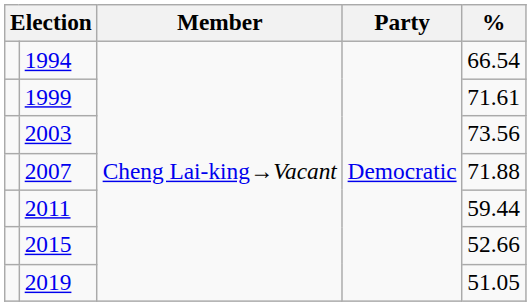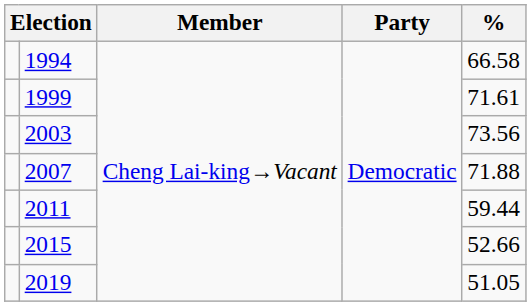(494, 60) 66.54 -> (494, 60) 66.58
